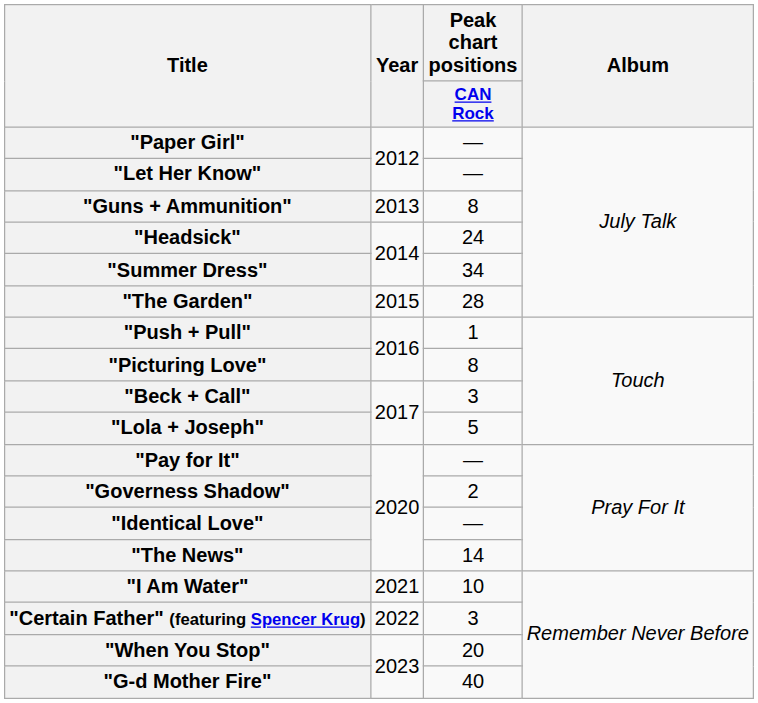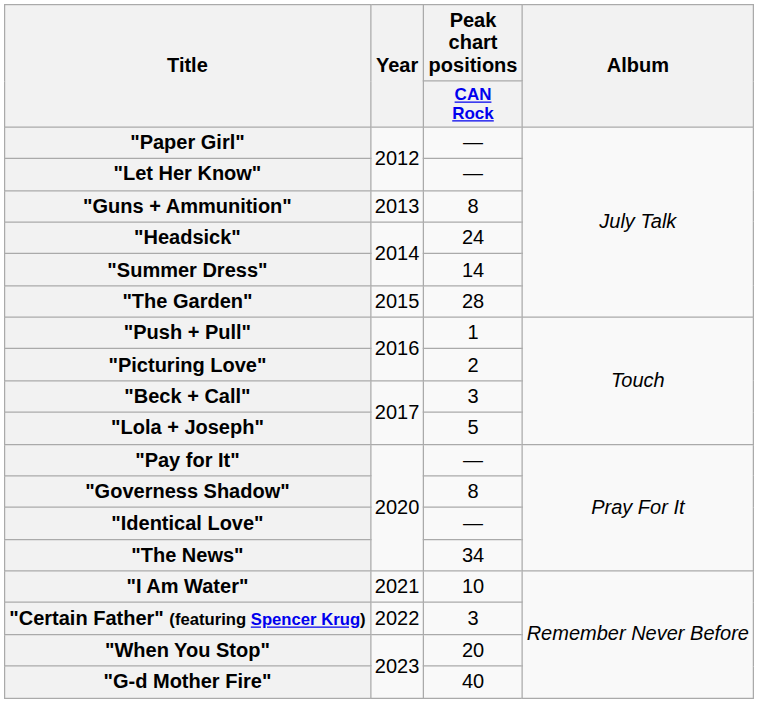(473, 269) 34 -> (473, 269) 14
(473, 364) 8 -> (473, 364) 2
(473, 491) 2 -> (473, 491) 8
(473, 554) 14 -> (473, 554) 34
